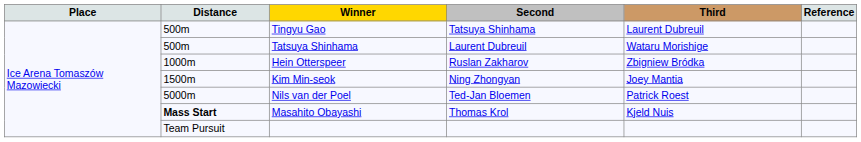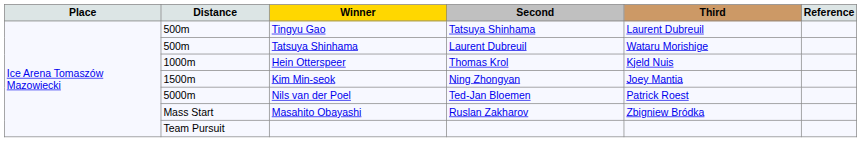(489, 62) Ruslan Zakharov -> (479, 62) Thomas Krol
(665, 62) Zbigniew Bródka -> (650, 62) Kjeld Nuis
(190, 112) bold -> (188, 112) normal
(479, 112) Thomas Krol -> (489, 112) Ruslan Zakharov
(650, 112) Kjeld Nuis -> (665, 112) Zbigniew Bródka
